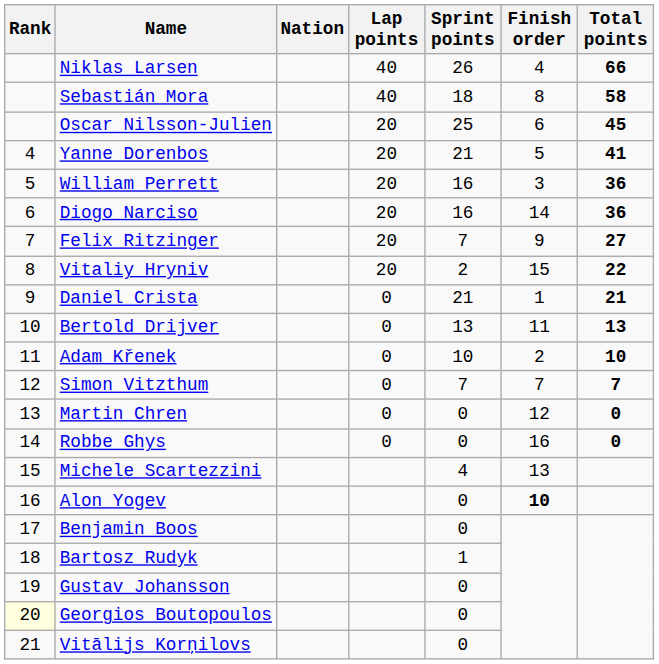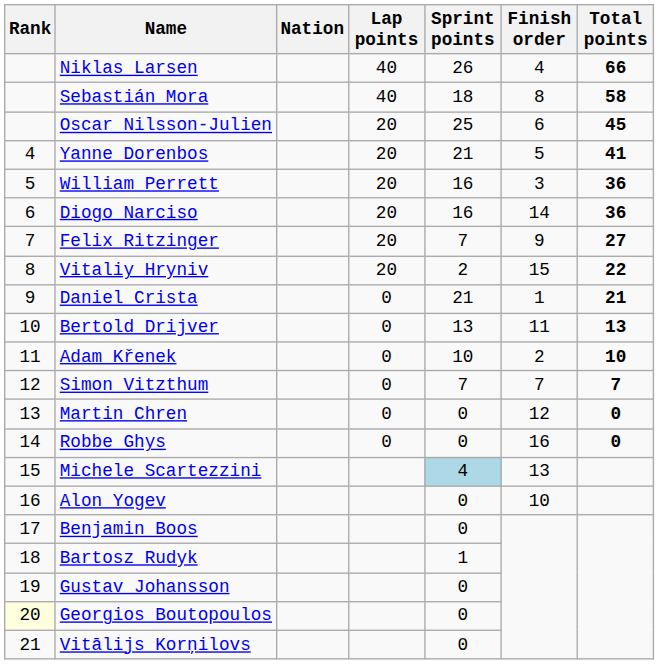(463, 472) no background -> (463, 472) lightblue background
(539, 501) bold -> (539, 501) normal
